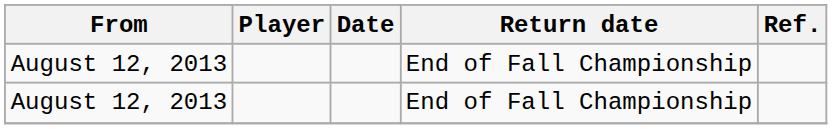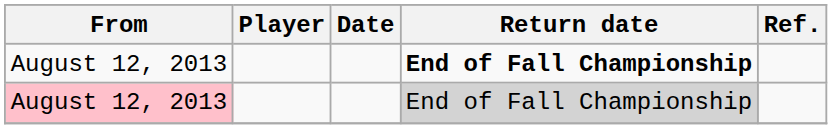(579, 64) normal -> (579, 64) bold
(119, 103) no background -> (119, 103) pink background
(579, 103) no background -> (579, 103) lightgrey background
